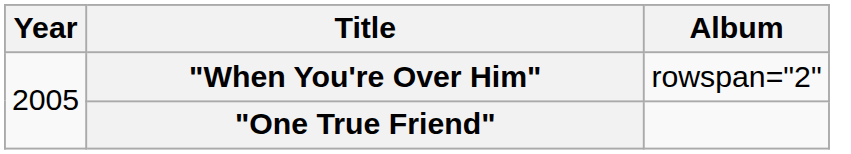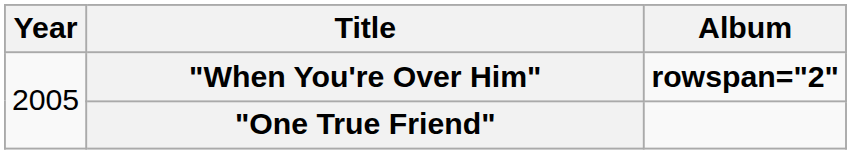(737, 76) normal -> (745, 76) bold
